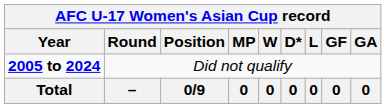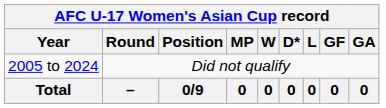(54, 66) bold -> (53, 66) normal
